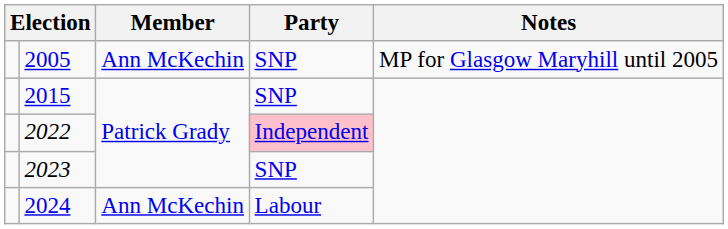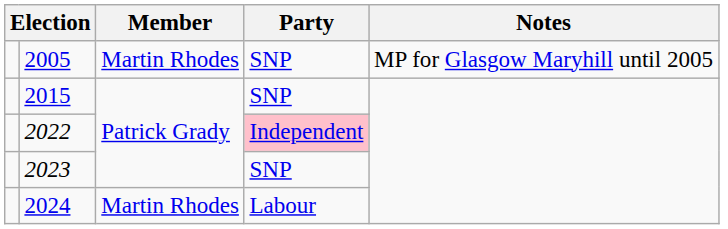(173, 59) Ann McKechin -> (170, 59) Martin Rhodes
(173, 205) Ann McKechin -> (170, 205) Martin Rhodes
